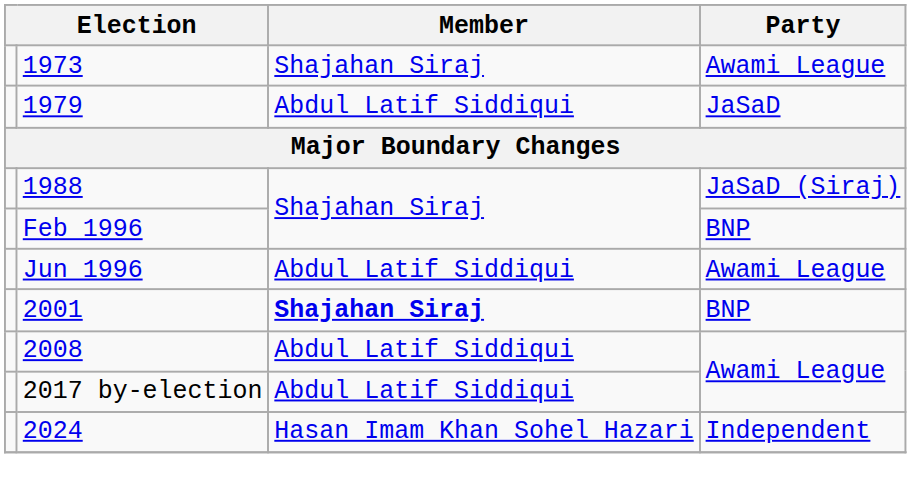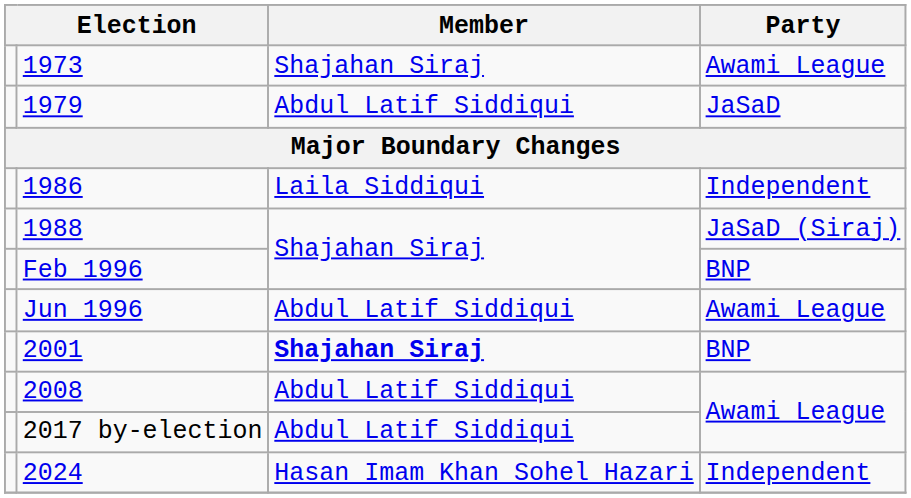+ row: (53, 188)
